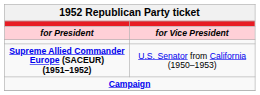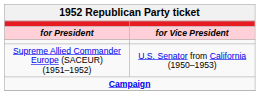(67, 61) bold -> (67, 61) normal
